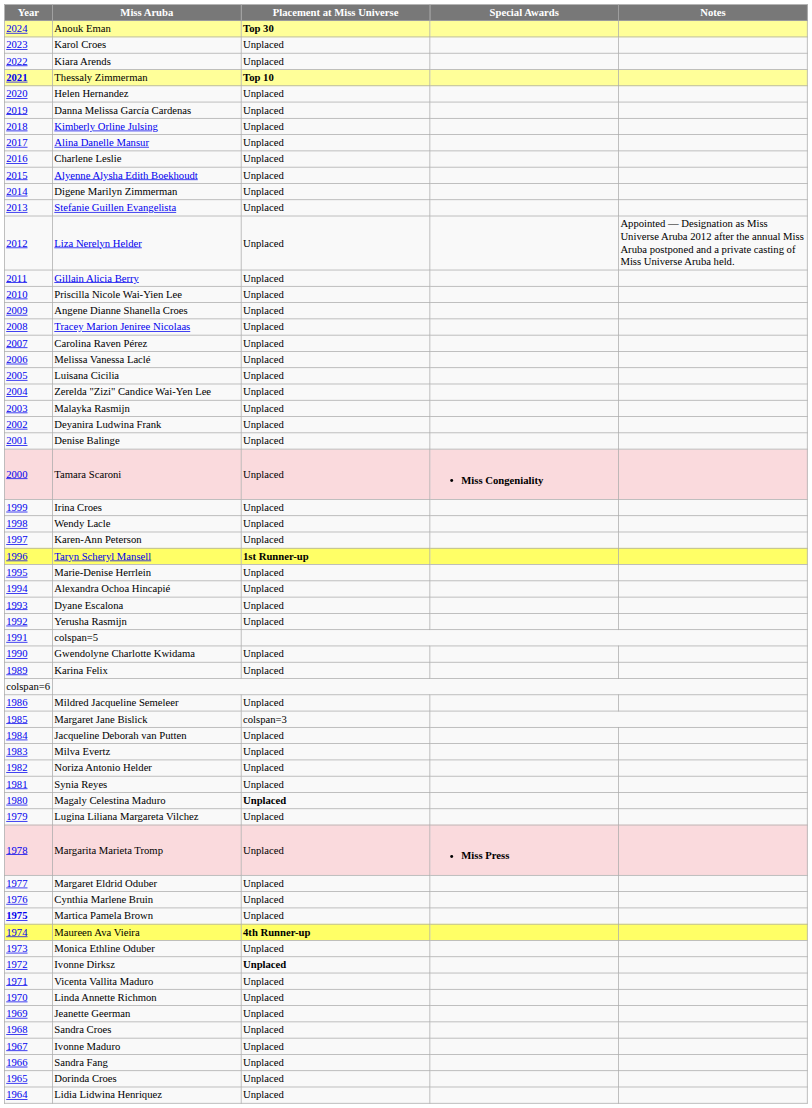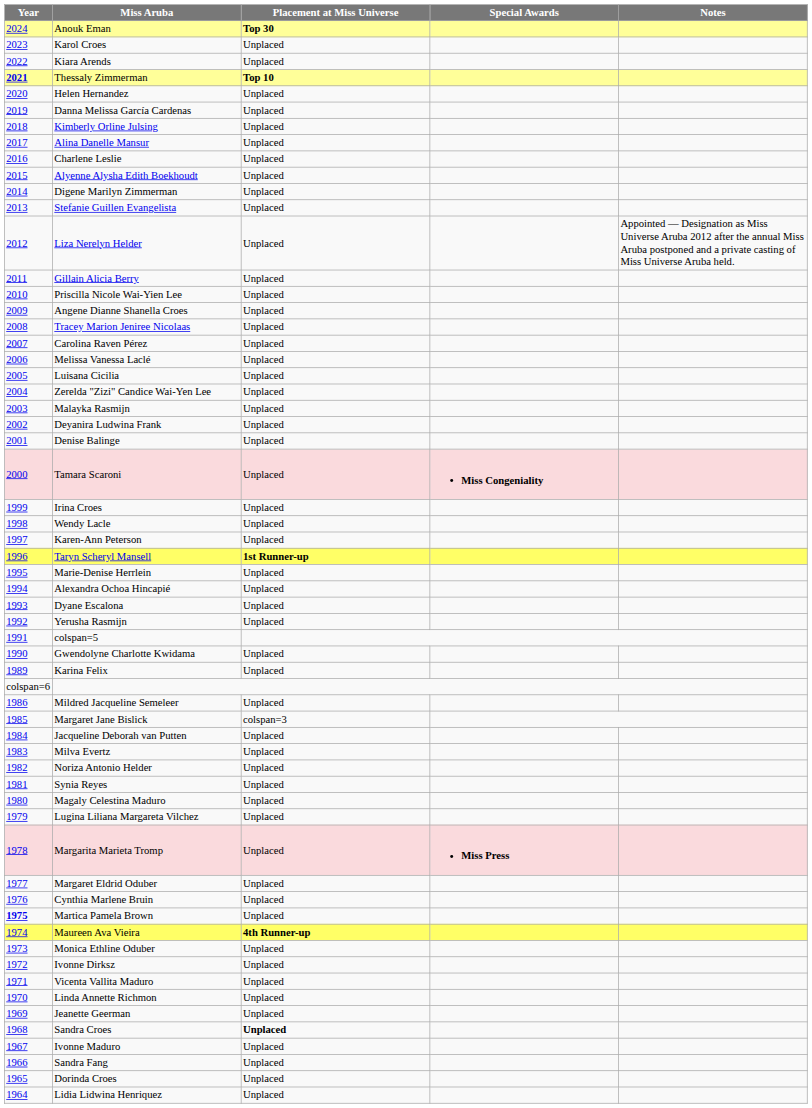(265, 800) bold -> (263, 800) normal
(265, 964) bold -> (263, 964) normal
(263, 1029) normal -> (265, 1029) bold
